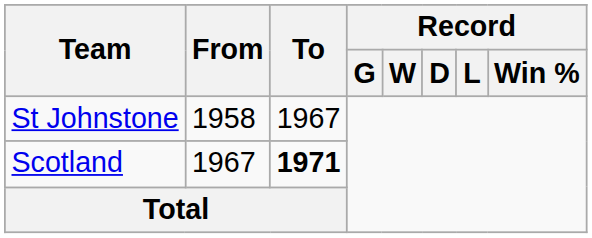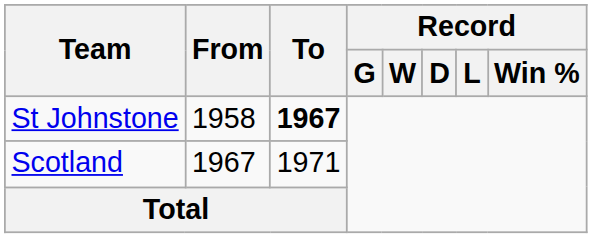(309, 118) normal -> (309, 118) bold
(309, 163) bold -> (309, 163) normal
